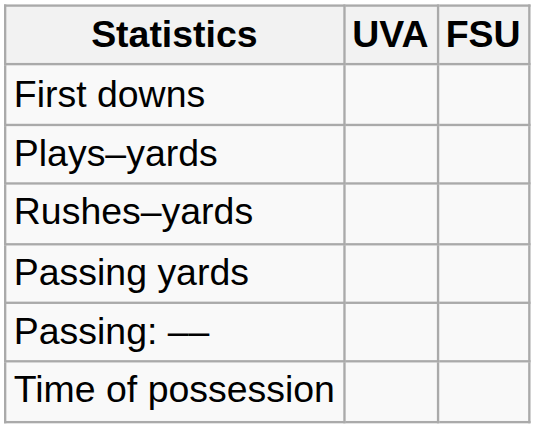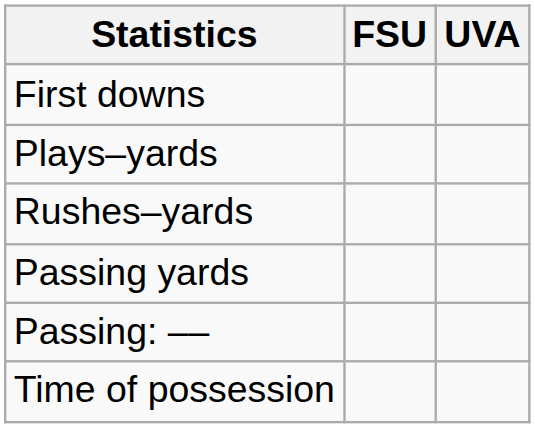columns swapped: (483, 34) <-> (390, 34)
